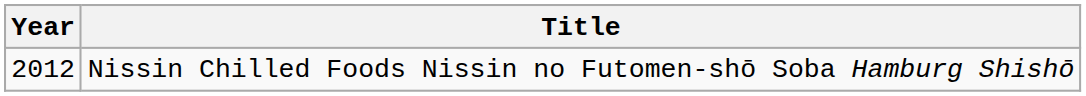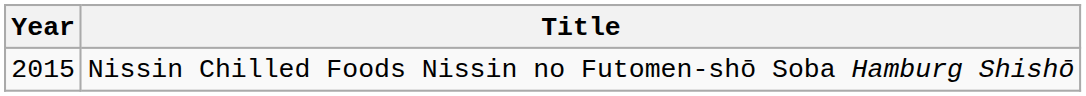(43, 70) 2012 -> (43, 70) 2015
